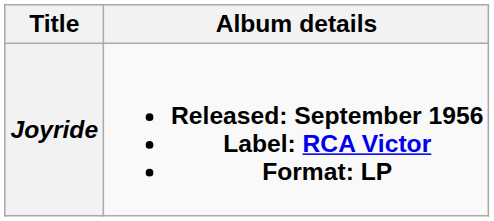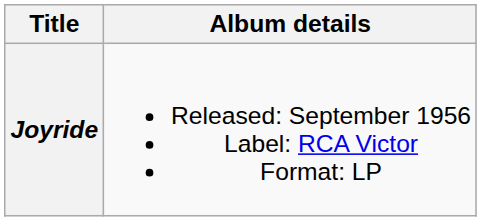(296, 143) bold -> (290, 143) normal
